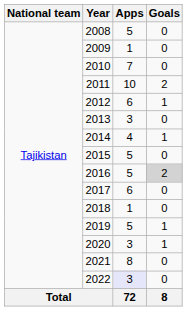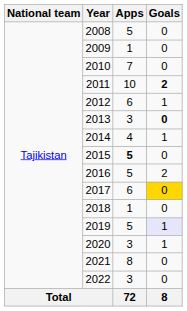(164, 84) normal -> (164, 84) bold
(164, 119) normal -> (164, 119) bold
(130, 155) normal -> (130, 155) bold
(164, 173) lightgrey background -> (164, 173) no background
(164, 191) no background -> (164, 191) gold background
(164, 226) no background -> (164, 226) lavender background
(130, 279) lavender background -> (130, 279) no background
